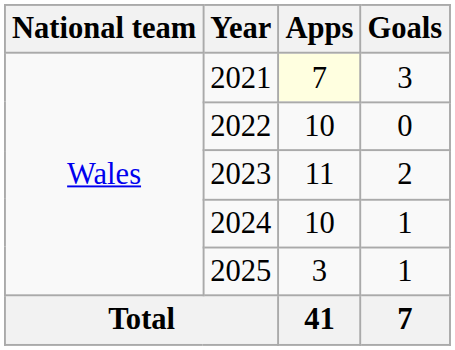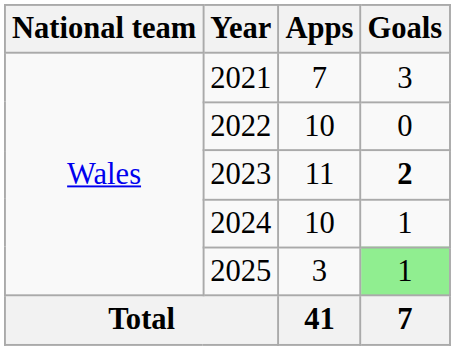(319, 77) lightyellow background -> (319, 77) no background
(405, 174) normal -> (405, 174) bold
(405, 271) no background -> (405, 271) lightgreen background
